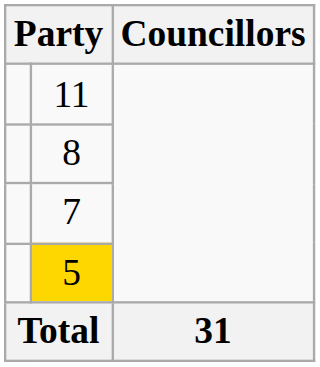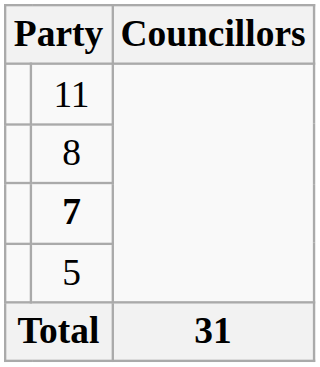(72, 212) normal -> (72, 212) bold
(72, 271) gold background -> (72, 271) no background
